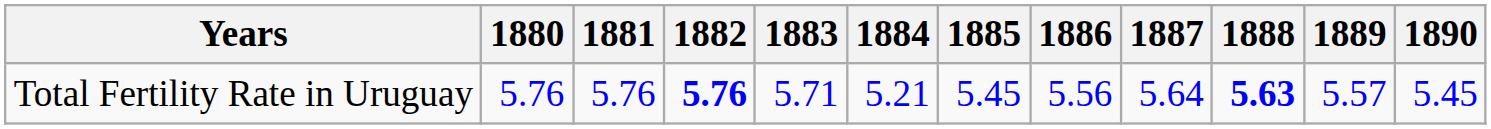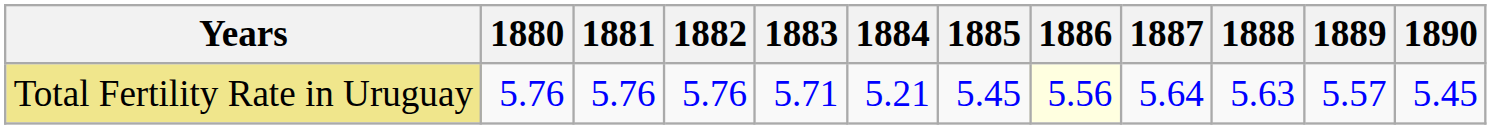(243, 92) no background -> (243, 92) khaki background
(715, 92) bold -> (715, 92) normal
(1080, 92) no background -> (1080, 92) lightyellow background
(1263, 92) bold -> (1263, 92) normal
